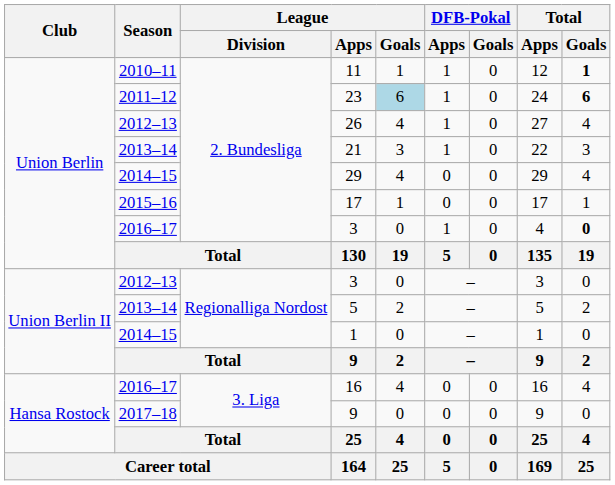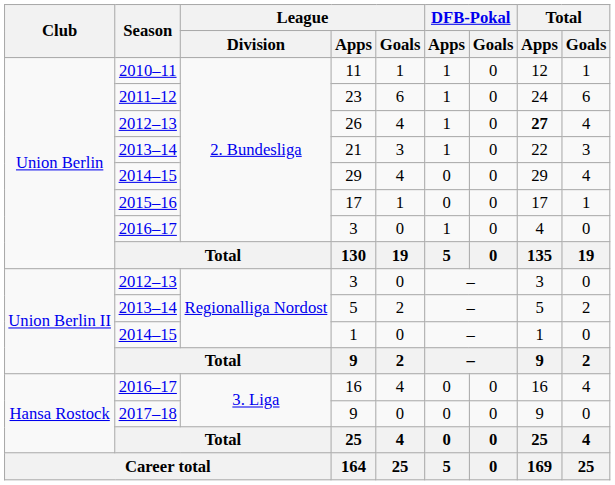(586, 70) bold -> (586, 70) normal
(400, 96) lightblue background -> (400, 96) no background
(586, 96) bold -> (586, 96) normal
(540, 123) normal -> (540, 123) bold
(586, 228) bold -> (586, 228) normal
